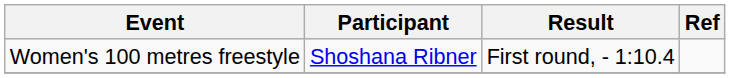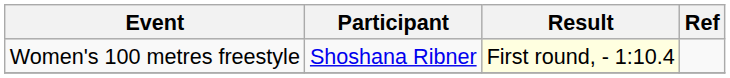(581, 56) no background -> (581, 56) lightyellow background
